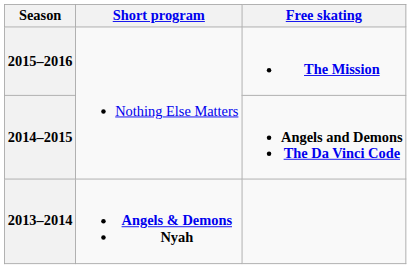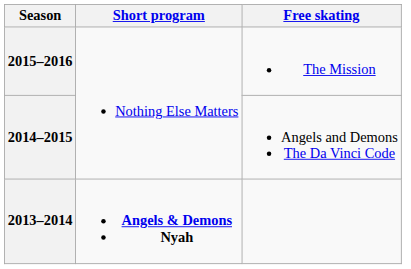(324, 69) bold -> (321, 69) normal
(324, 145) bold -> (321, 145) normal
